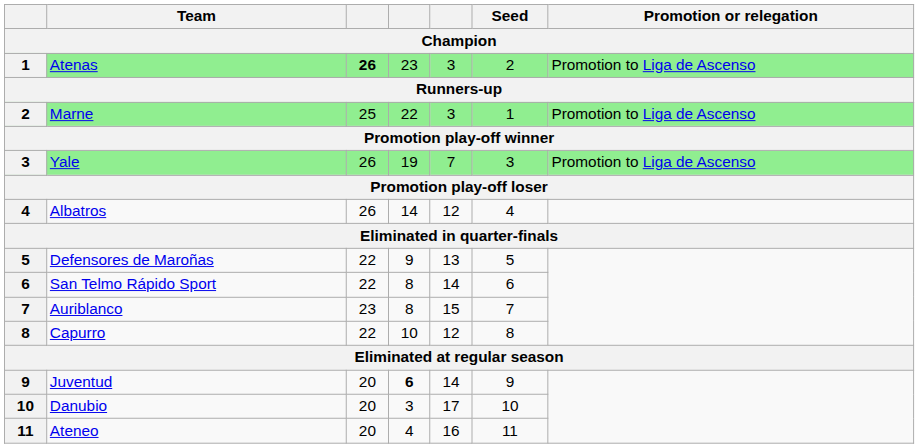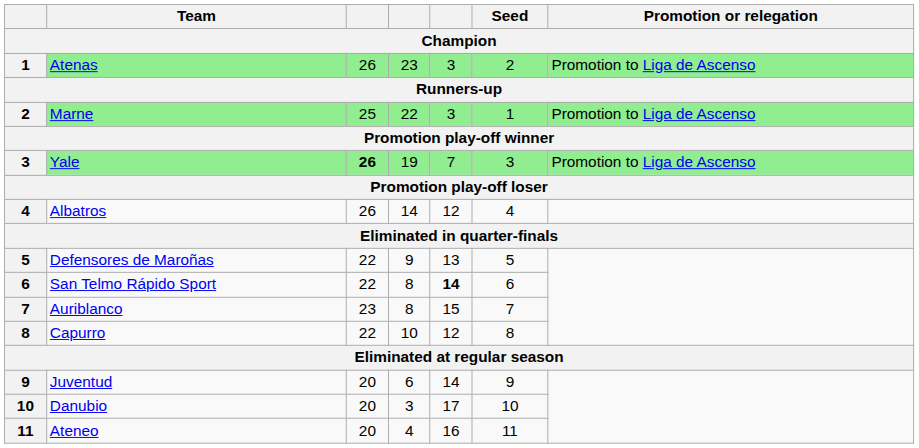(367, 65) bold -> (367, 65) normal
(367, 162) normal -> (367, 162) bold
(451, 284) normal -> (451, 284) bold
(409, 382) bold -> (409, 382) normal
